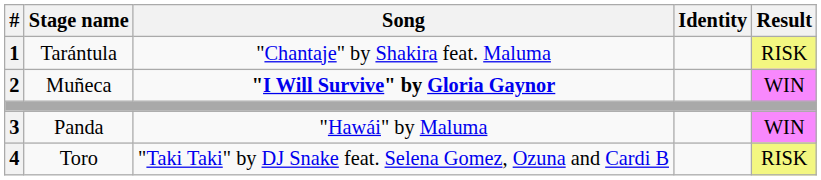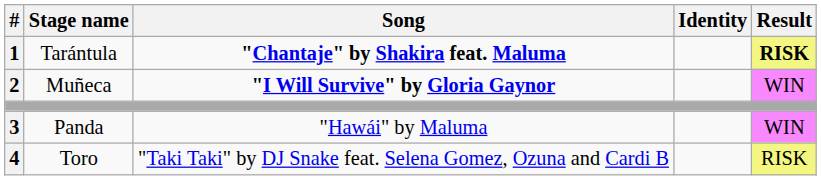(404, 52) normal -> (404, 52) bold
(784, 52) normal -> (784, 52) bold
